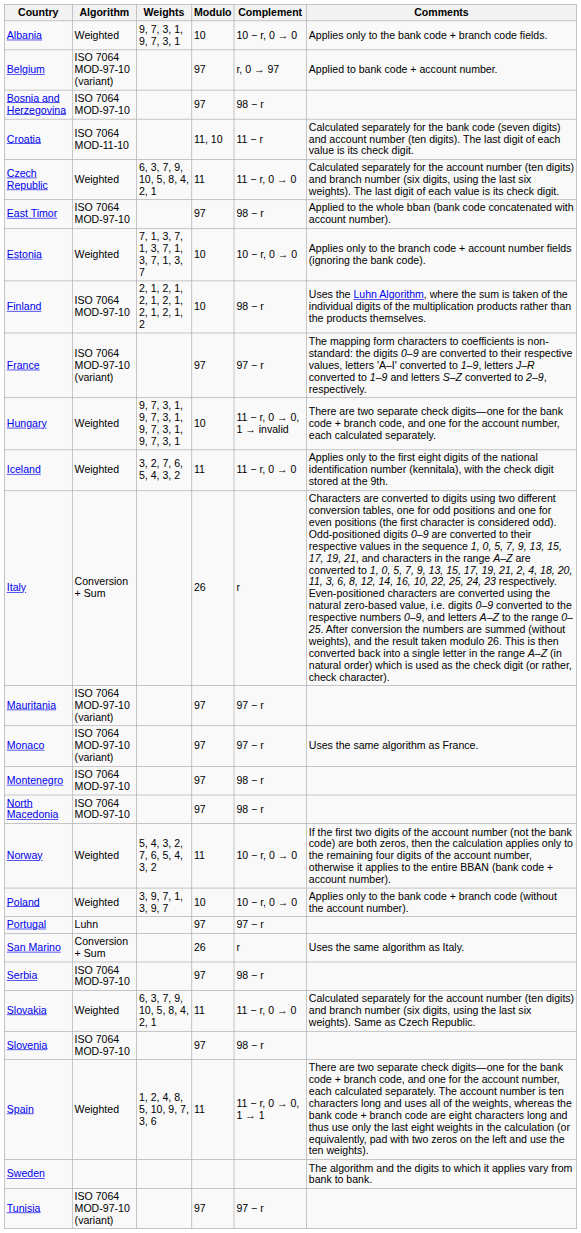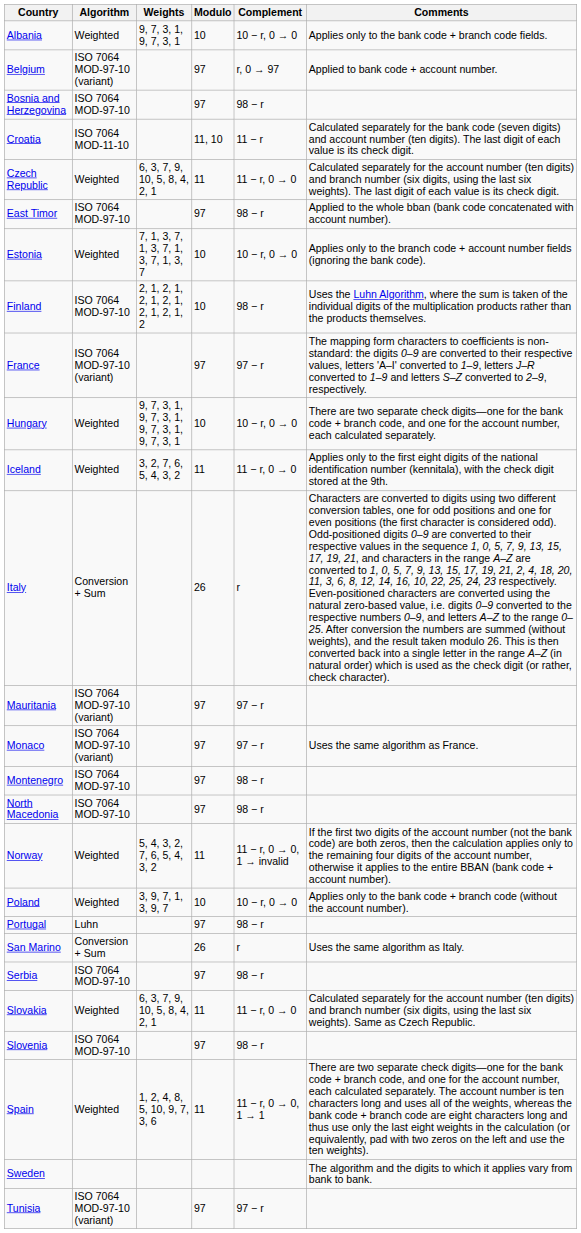(268, 423) 11 − r, 0 → 0, 1 → invalid -> (267, 423) 10 − r, 0 → 0
(267, 855) 10 − r, 0 → 0 -> (268, 855) 11 − r, 0 → 0, 1 → invalid
(250, 925) 97 − r -> (250, 925) 98 − r
